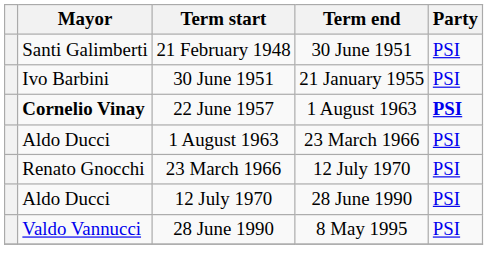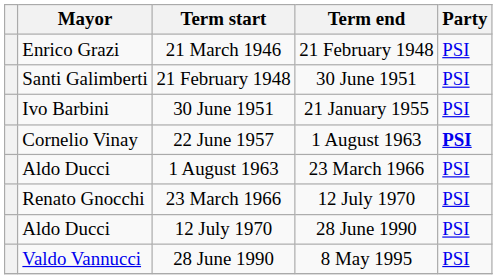+ row: (224, 49)
(83, 109) bold -> (80, 139) normal
